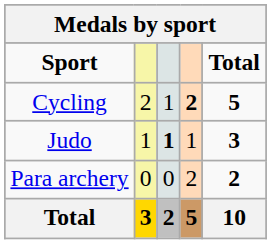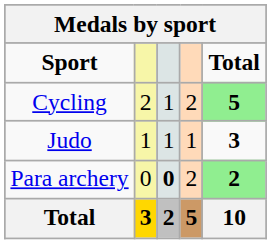(191, 101) bold -> (191, 101) normal
(234, 101) no background -> (234, 101) lightgreen background
(169, 139) bold -> (169, 139) normal
(169, 178) normal -> (169, 178) bold
(234, 178) no background -> (234, 178) lightgreen background
